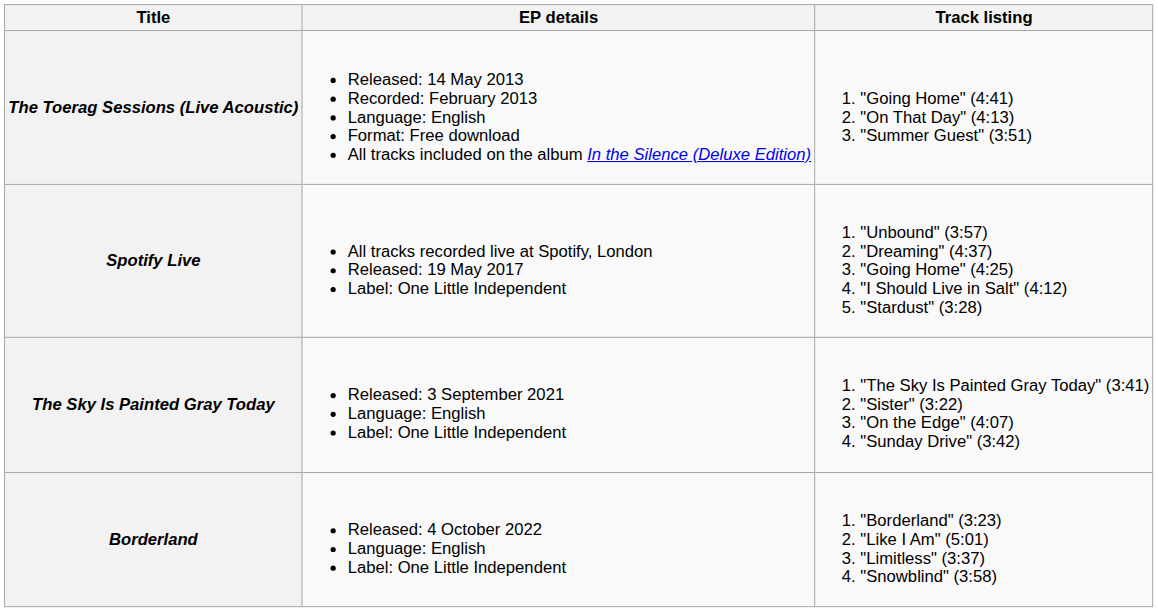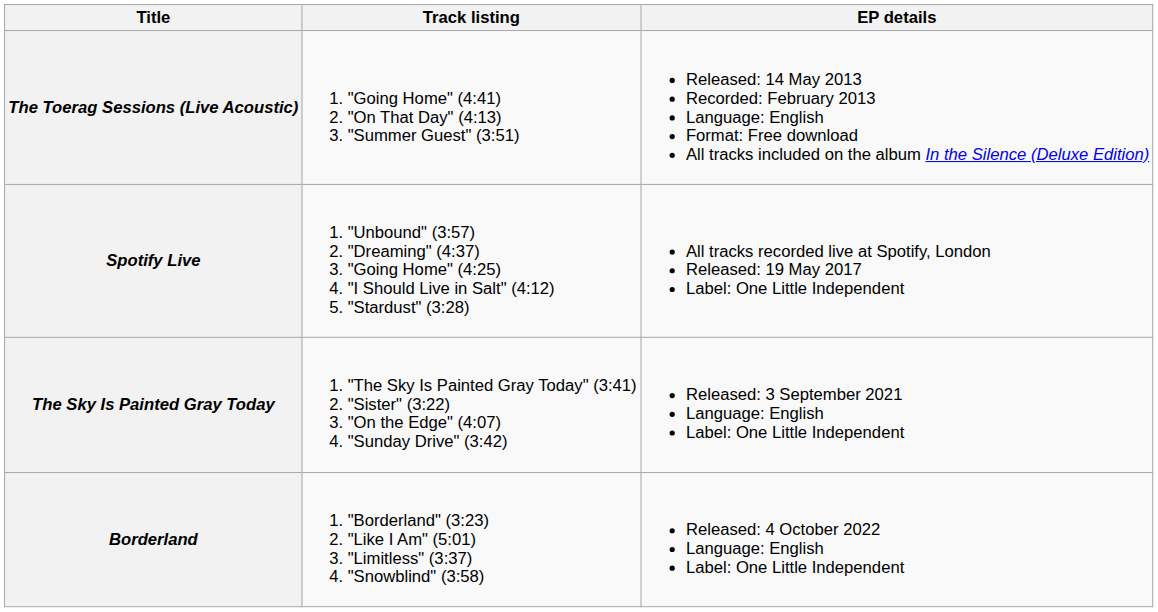columns swapped: (559, 17) <-> (984, 17)
